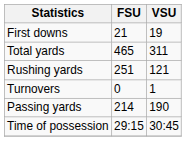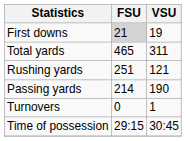(121, 32) no background -> (121, 32) lightgrey background
rows swapped: (44, 107) <-> (34, 88)
